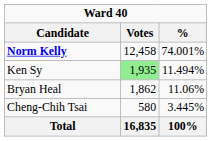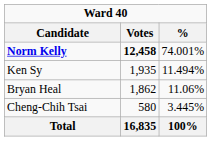(140, 51) normal -> (140, 51) bold
(143, 70) lightgreen background -> (143, 70) no background
